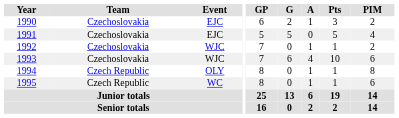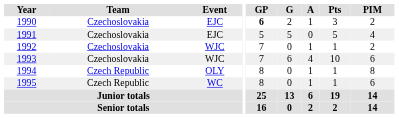(261, 22) normal -> (261, 22) bold
